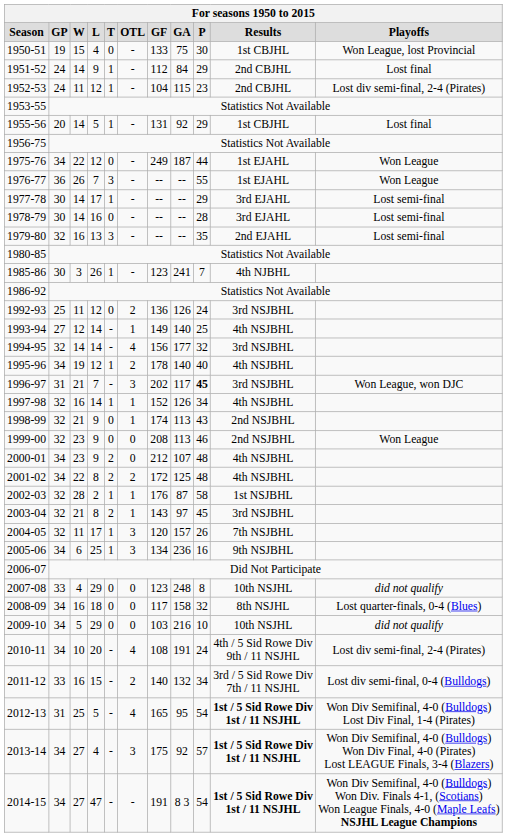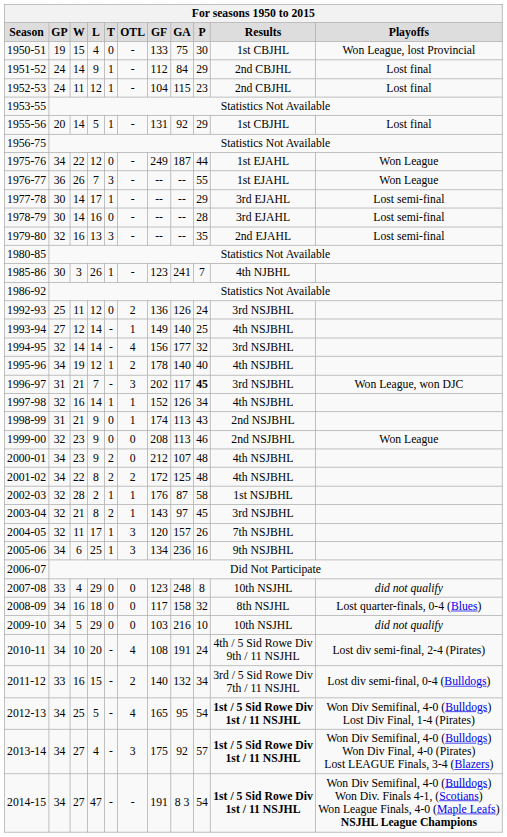(409, 87) Lost div semi-final, 2-4 (Pirates) -> (409, 87) Lost final
(59, 421) 32 -> (59, 421) 31
(59, 713) 31 -> (59, 713) 34
